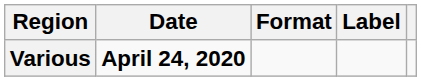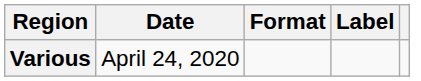(173, 57) bold -> (170, 57) normal
